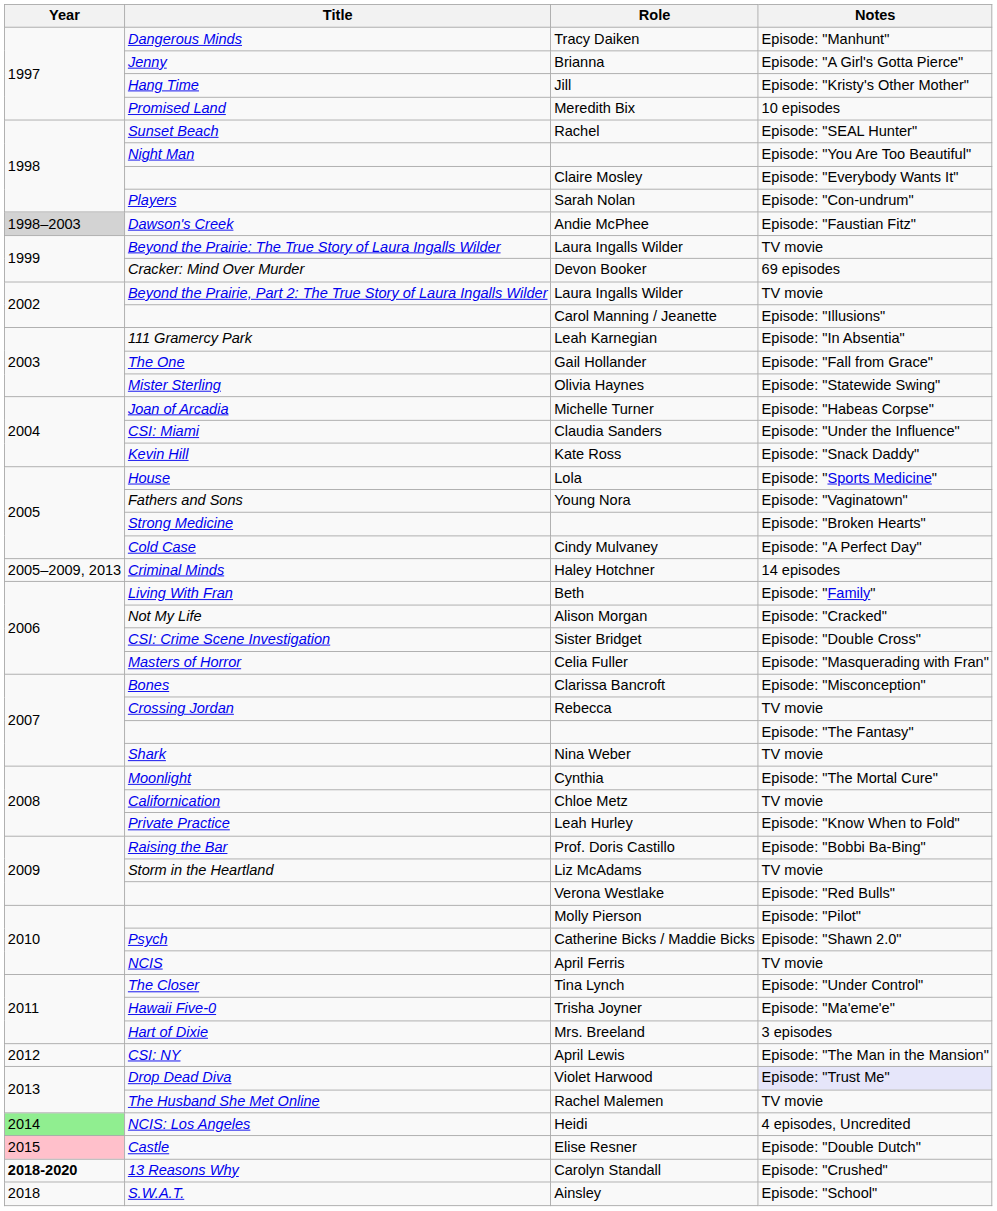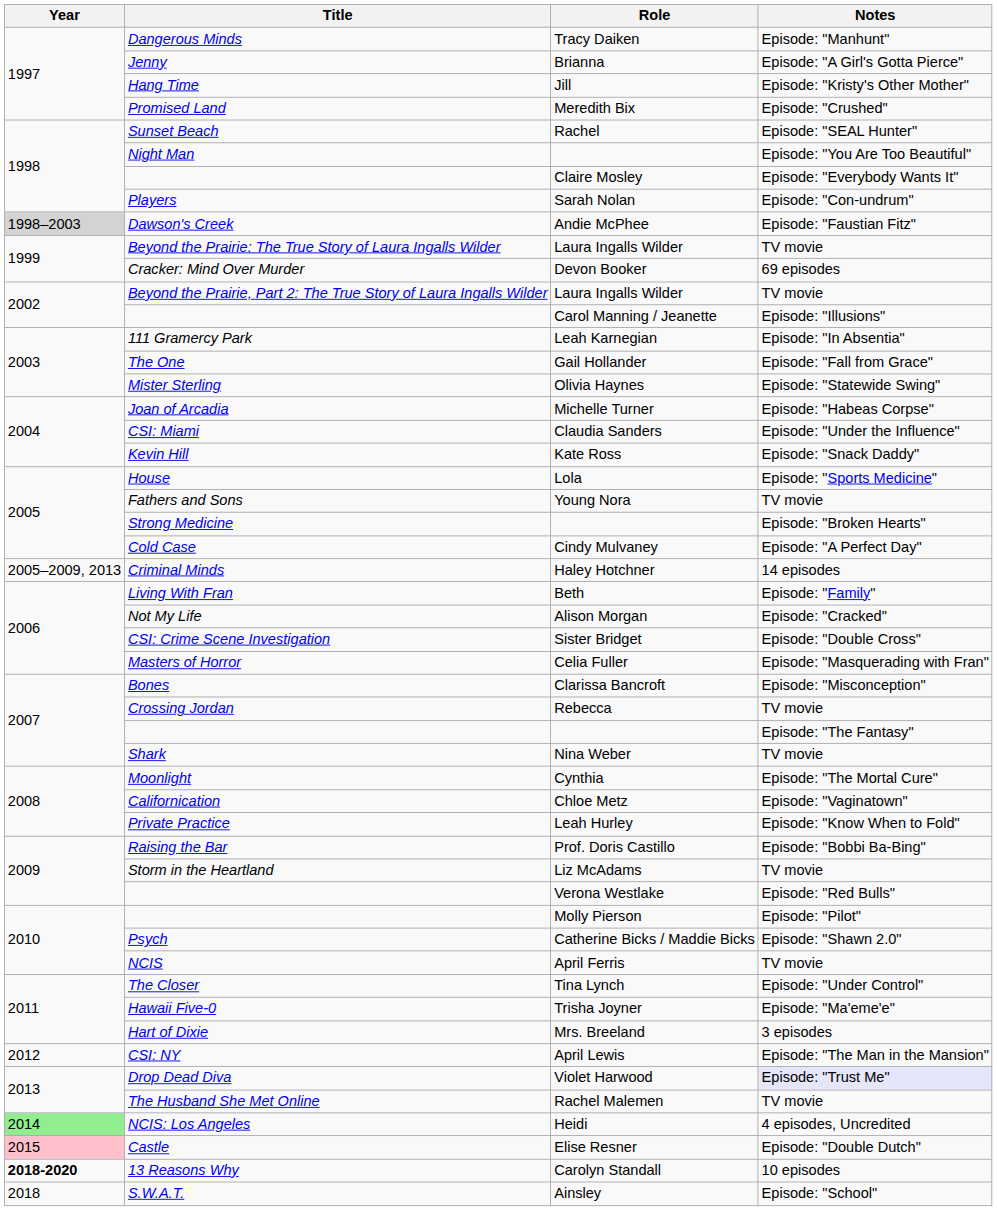(801, 108) 10 episodes -> (825, 108) Episode: "Crushed"
(835, 500) Episode: "Vaginatown" -> (792, 500) TV movie
(792, 801) TV movie -> (835, 801) Episode: "Vaginatown"
(825, 1170) Episode: "Crushed" -> (801, 1170) 10 episodes
